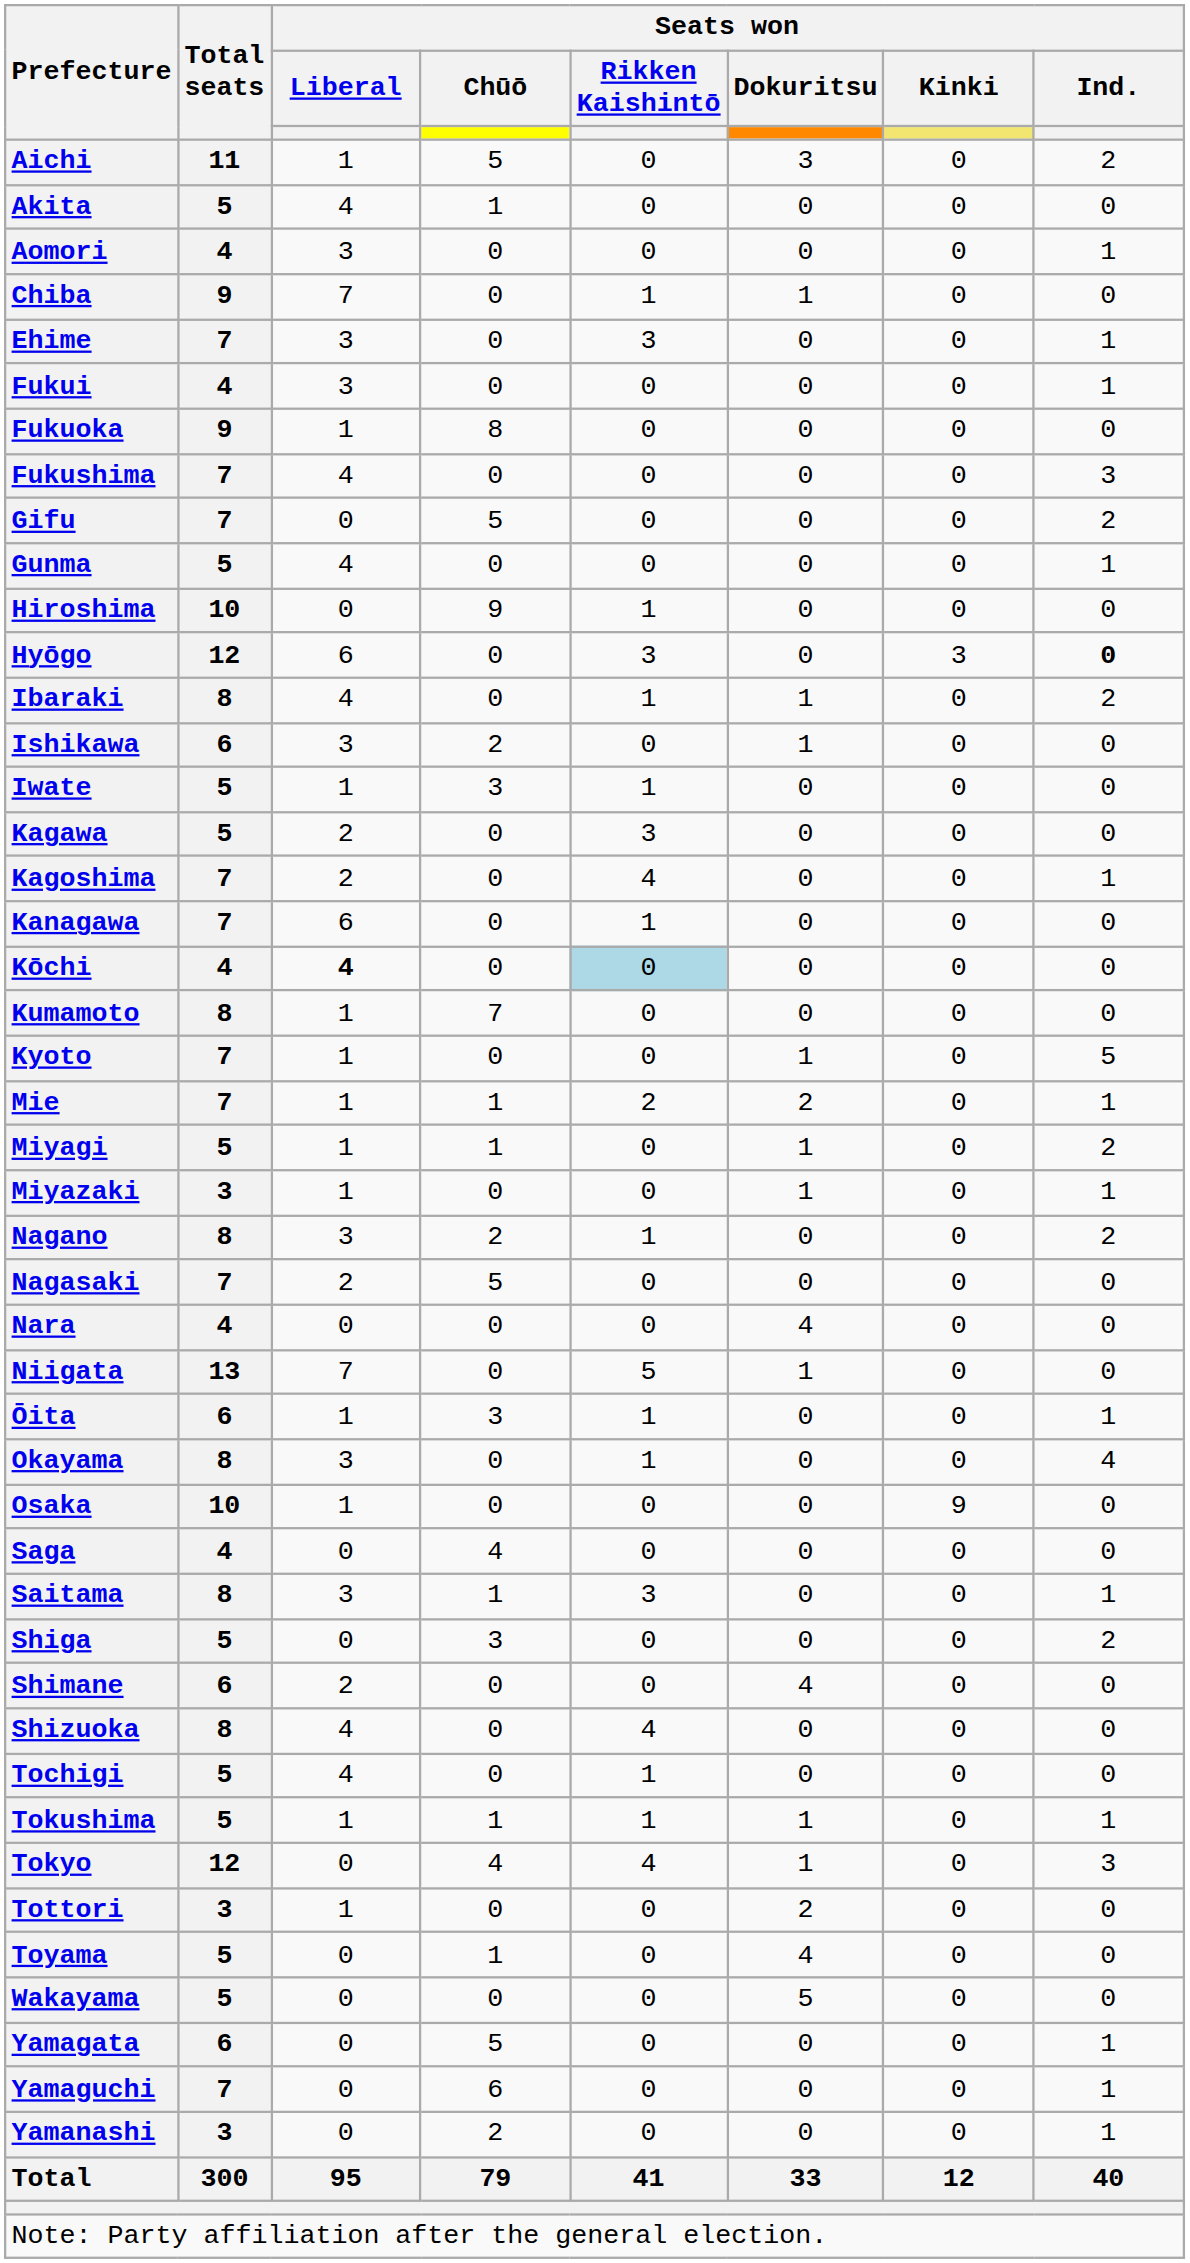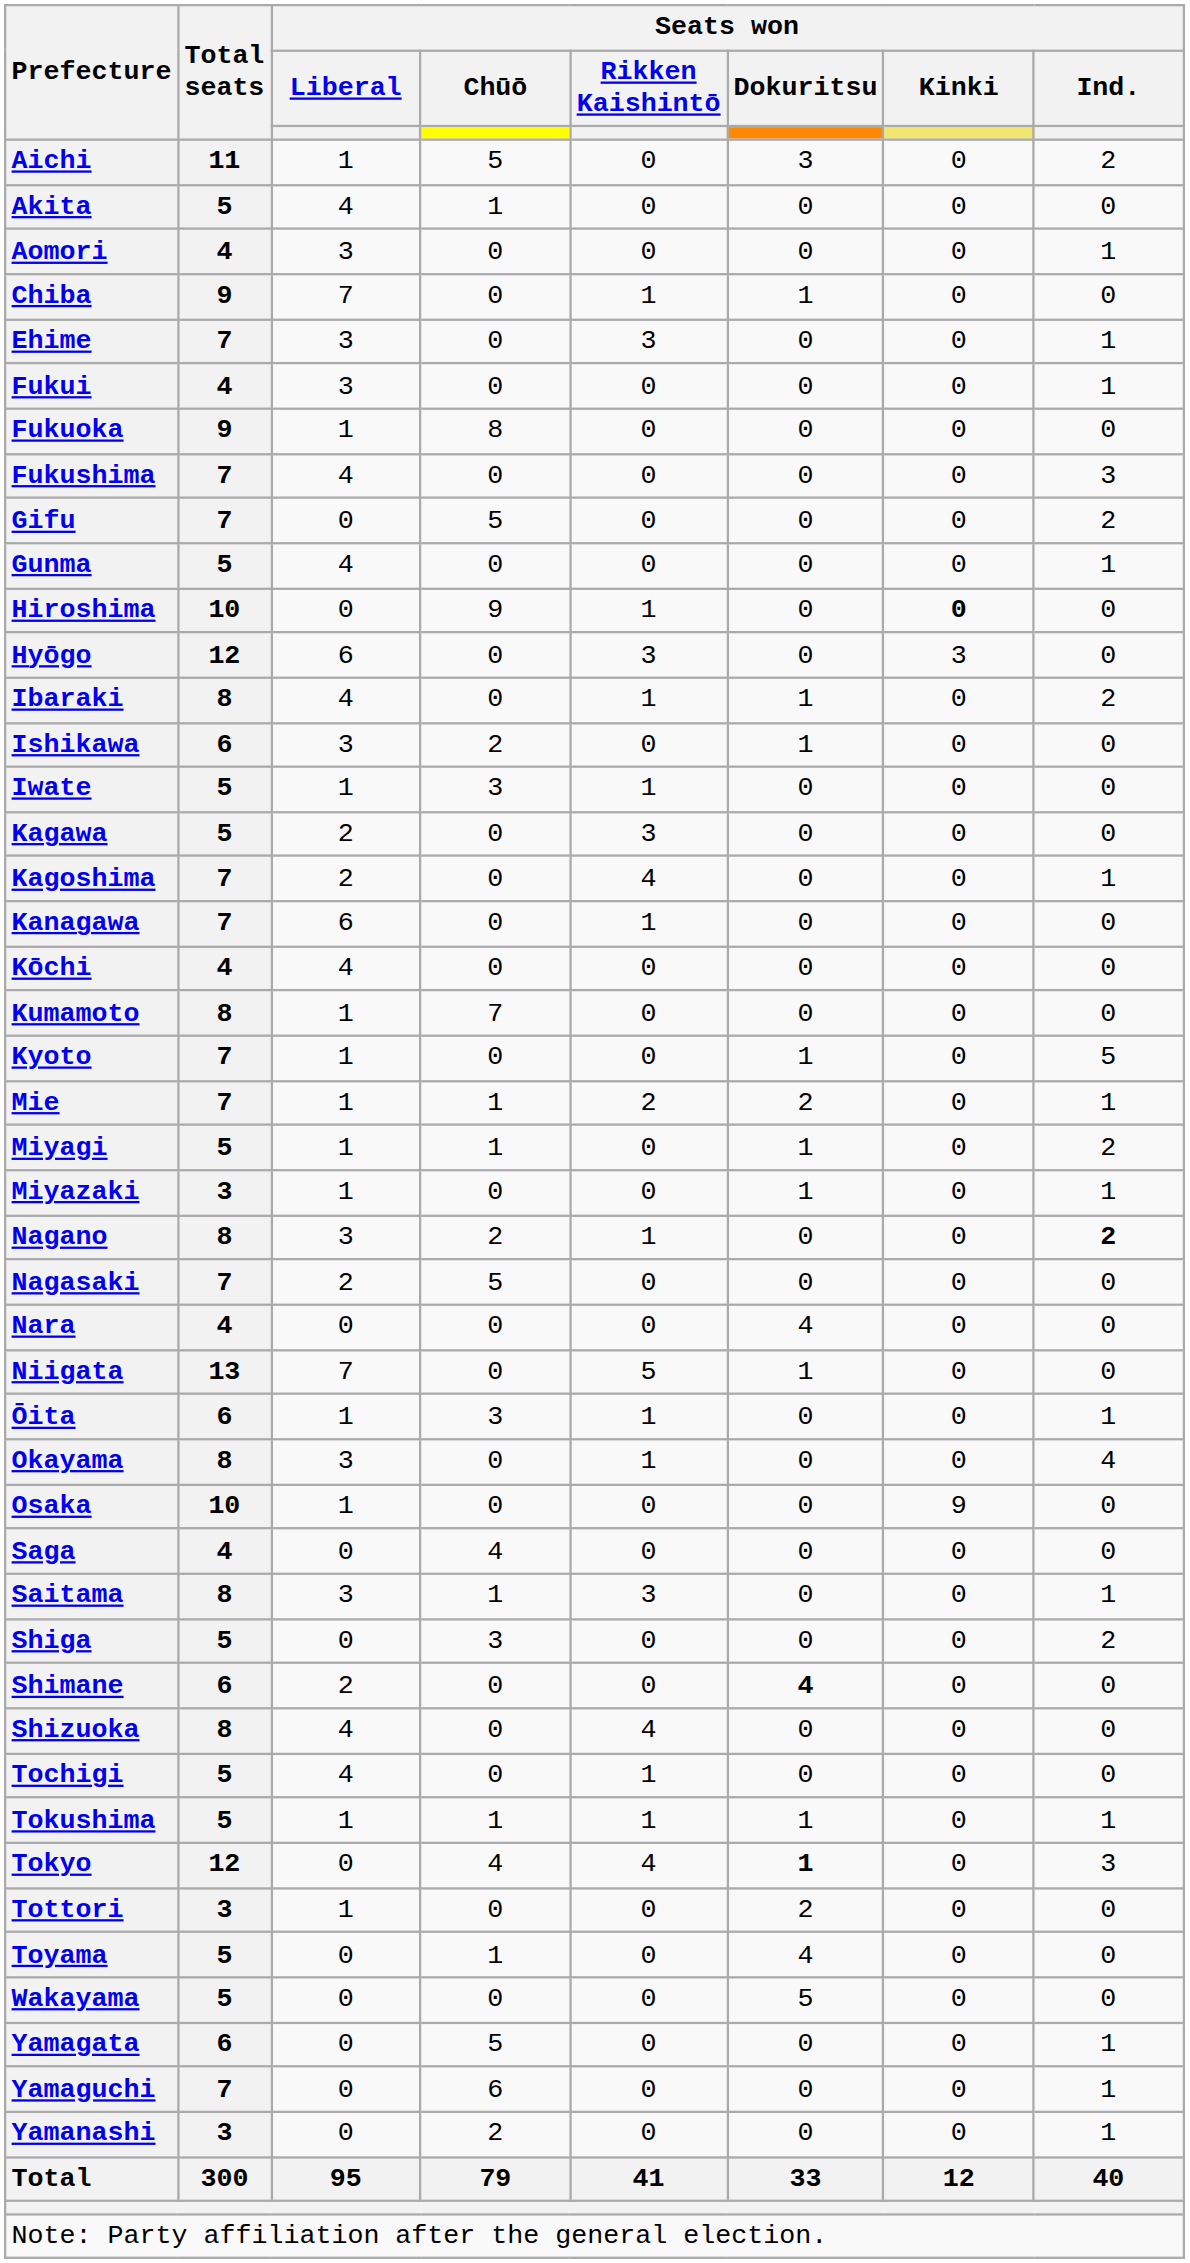(959, 610) normal -> (959, 610) bold
(1108, 655) bold -> (1108, 655) normal
(346, 968) bold -> (346, 968) normal
(649, 968) lightblue background -> (649, 968) no background
(1108, 1237) normal -> (1108, 1237) bold
(805, 1685) normal -> (805, 1685) bold
(805, 1865) normal -> (805, 1865) bold
